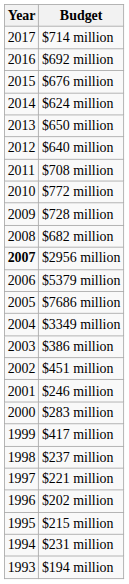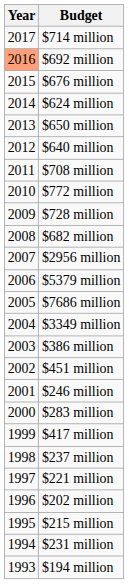(22, 59) no background -> (22, 59) lightsalmon background
(22, 258) bold -> (22, 258) normal
